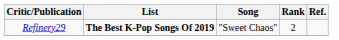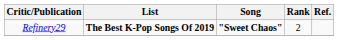(248, 27) normal -> (250, 27) bold
